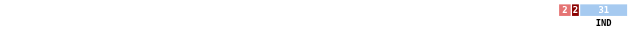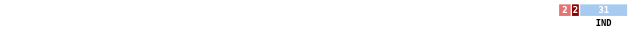columns swapped: (443, 10) <-> (6, 10)
